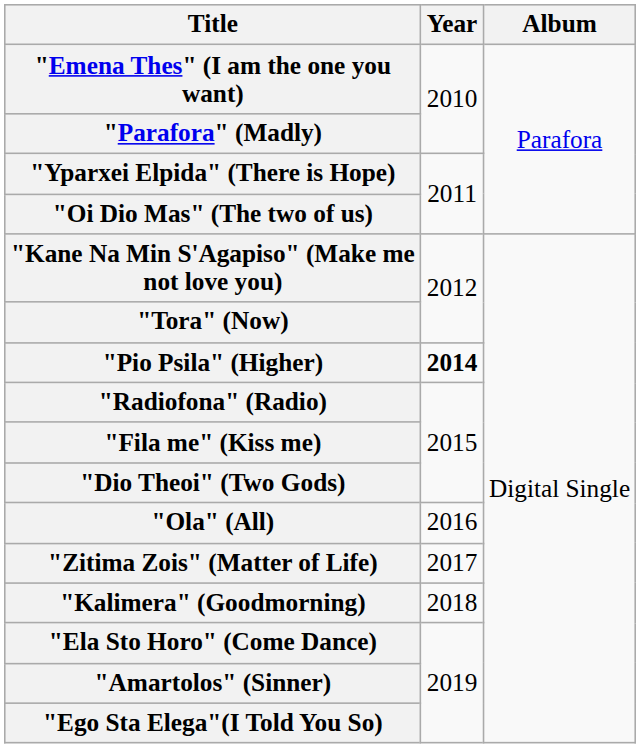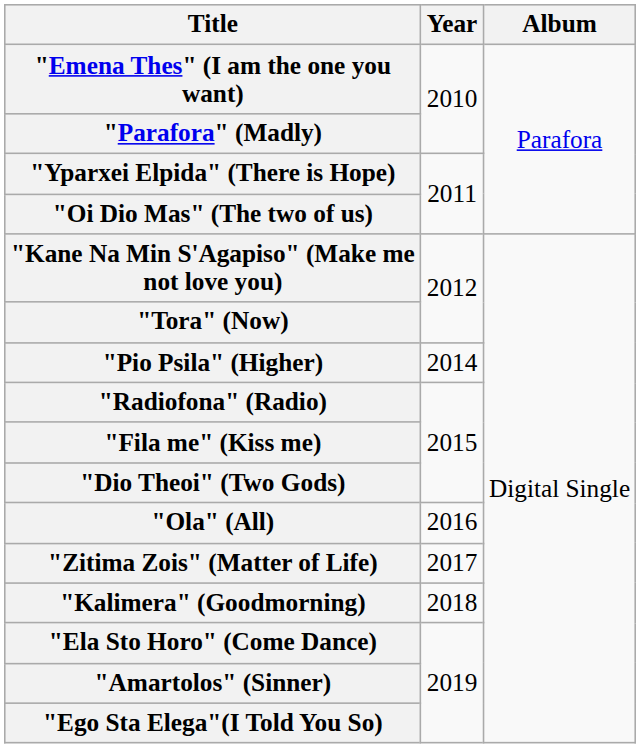(452, 362) bold -> (452, 362) normal
